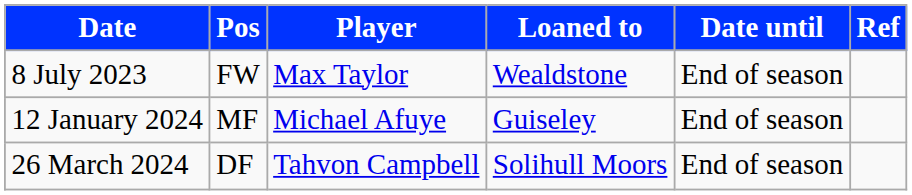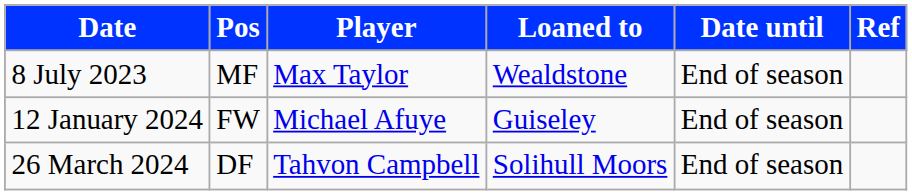(238, 73) FW -> (237, 73) MF
(237, 119) MF -> (238, 119) FW
